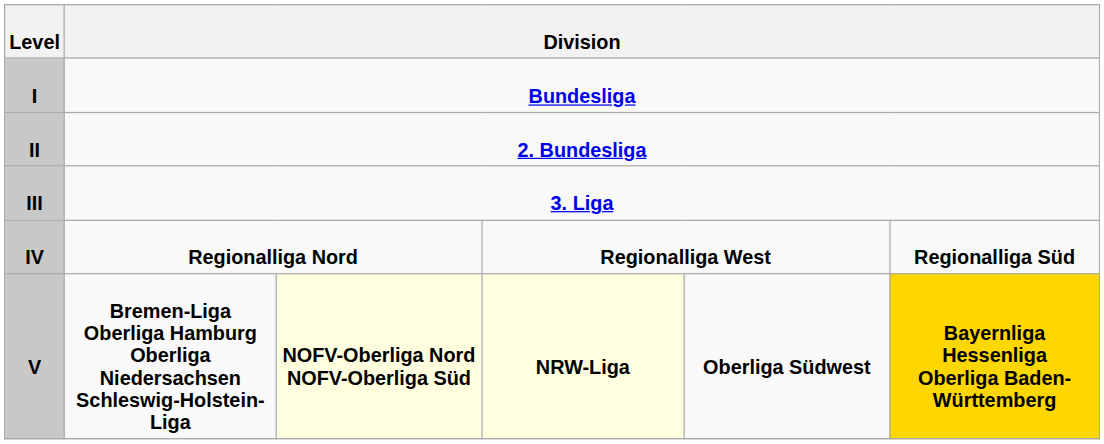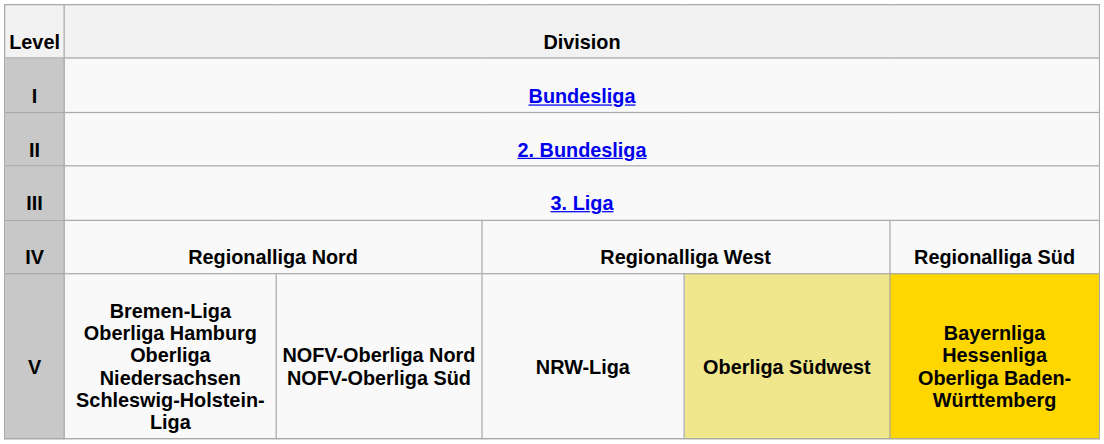(379, 367) lightyellow background -> (379, 367) no background
(583, 367) lightyellow background -> (583, 367) no background
(787, 367) no background -> (787, 367) khaki background
